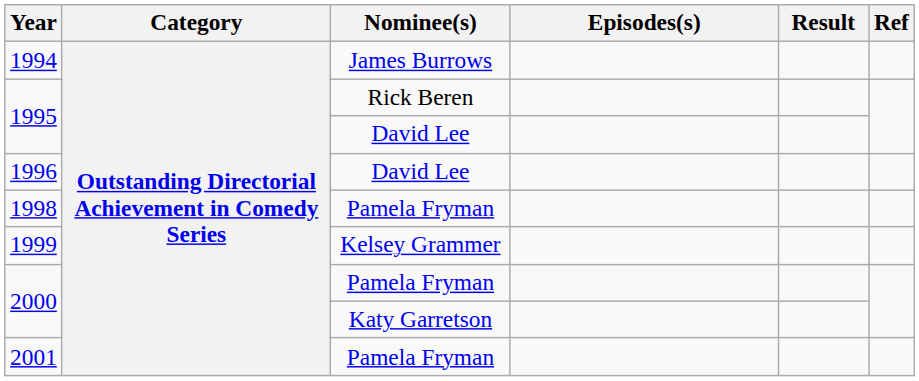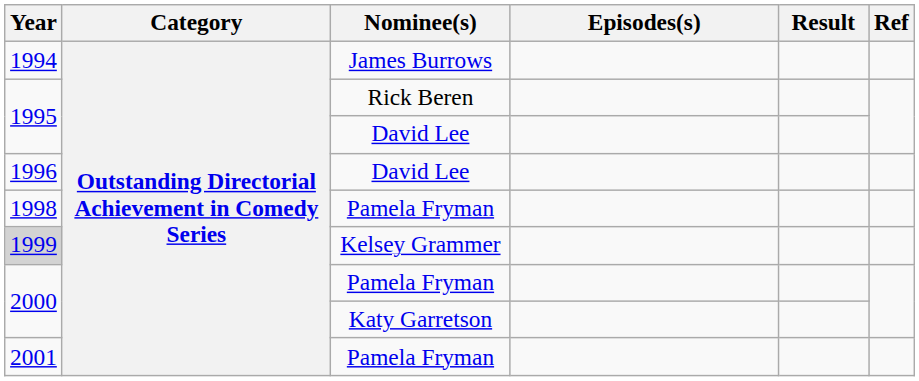(33, 245) no background -> (33, 245) lightgrey background
